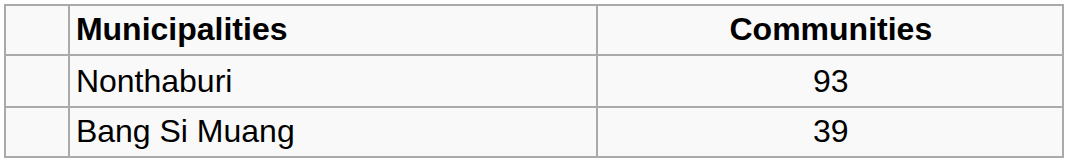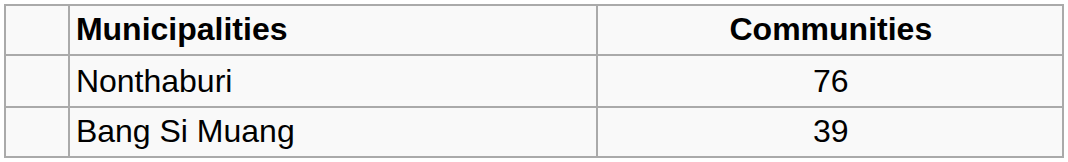(831, 80) 93 -> (831, 80) 76
